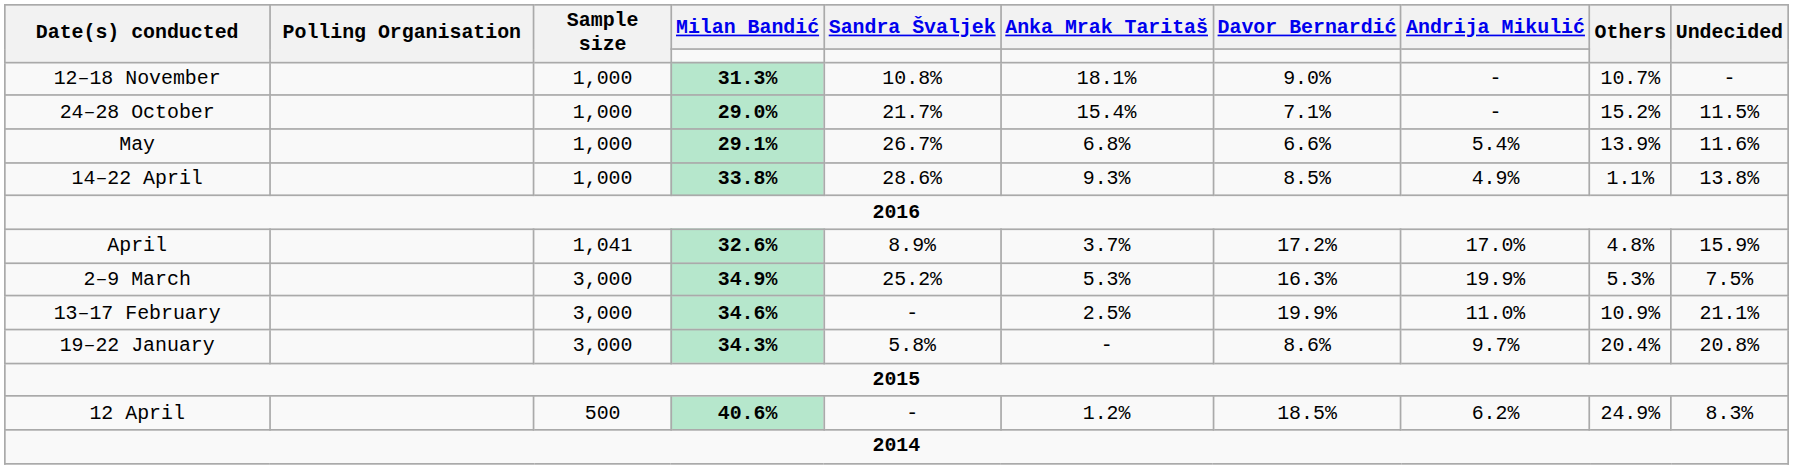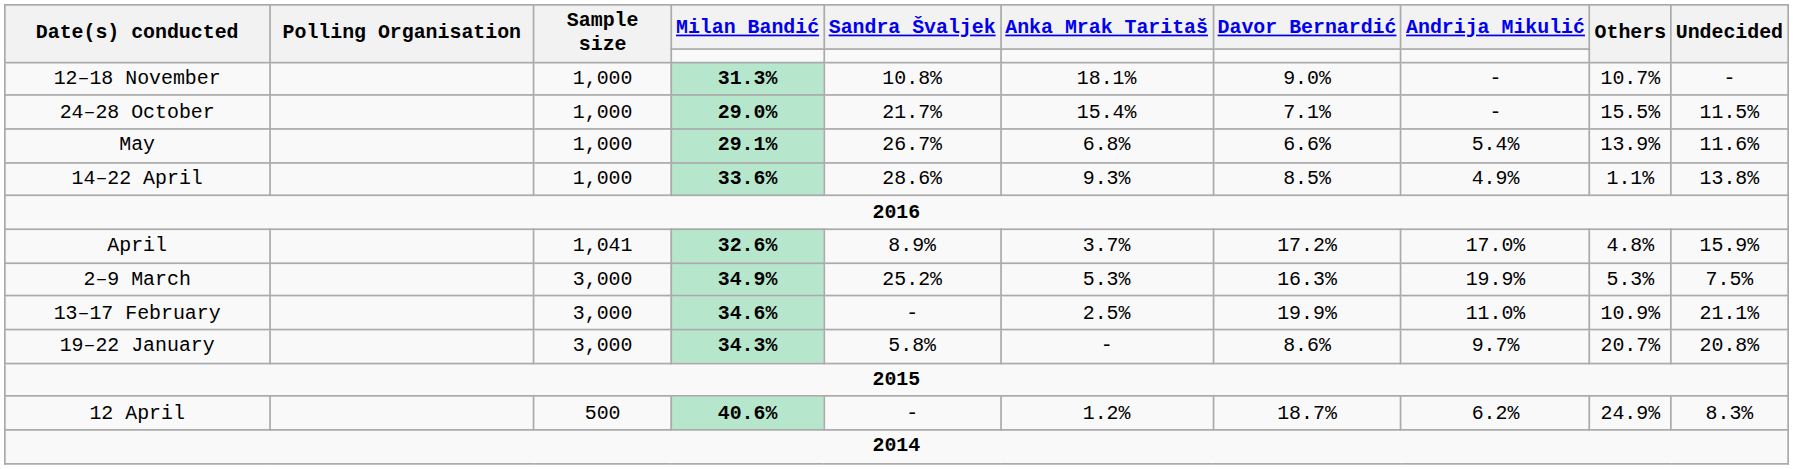(1630, 112) 15.2% -> (1630, 112) 15.5%
(748, 179) 33.8% -> (748, 179) 33.6%
(1630, 346) 20.4% -> (1630, 346) 20.7%
(1307, 413) 18.5% -> (1307, 413) 18.7%
